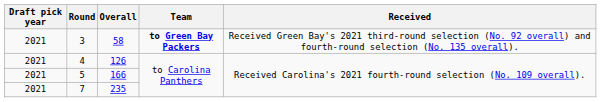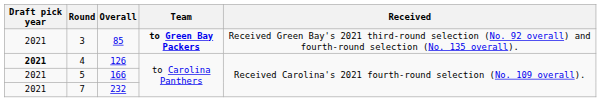(118, 41) 58 -> (118, 41) 85
(35, 61) normal -> (35, 61) bold
(118, 90) 235 -> (118, 90) 232
